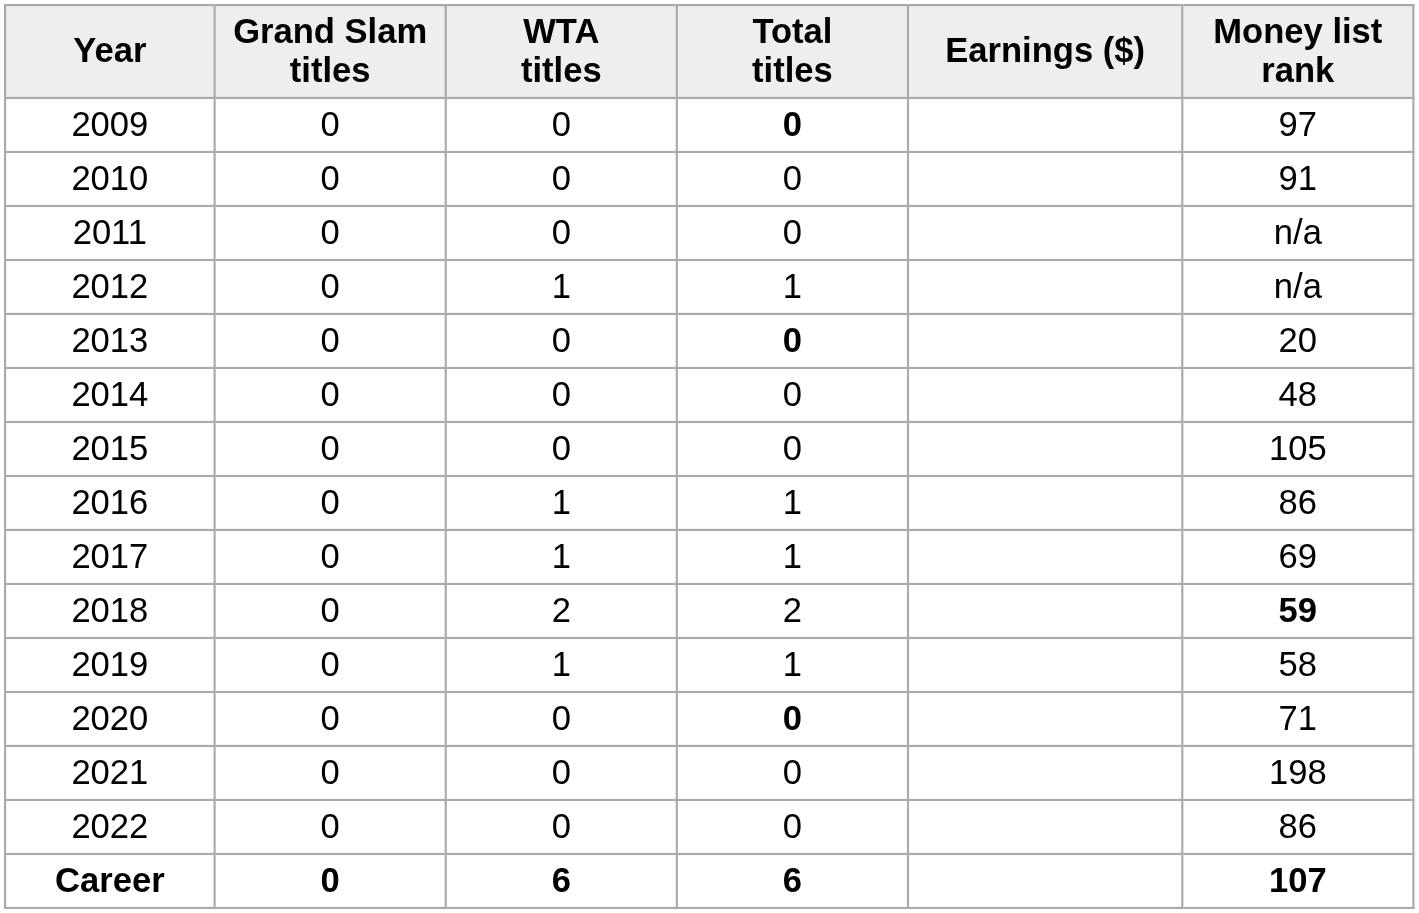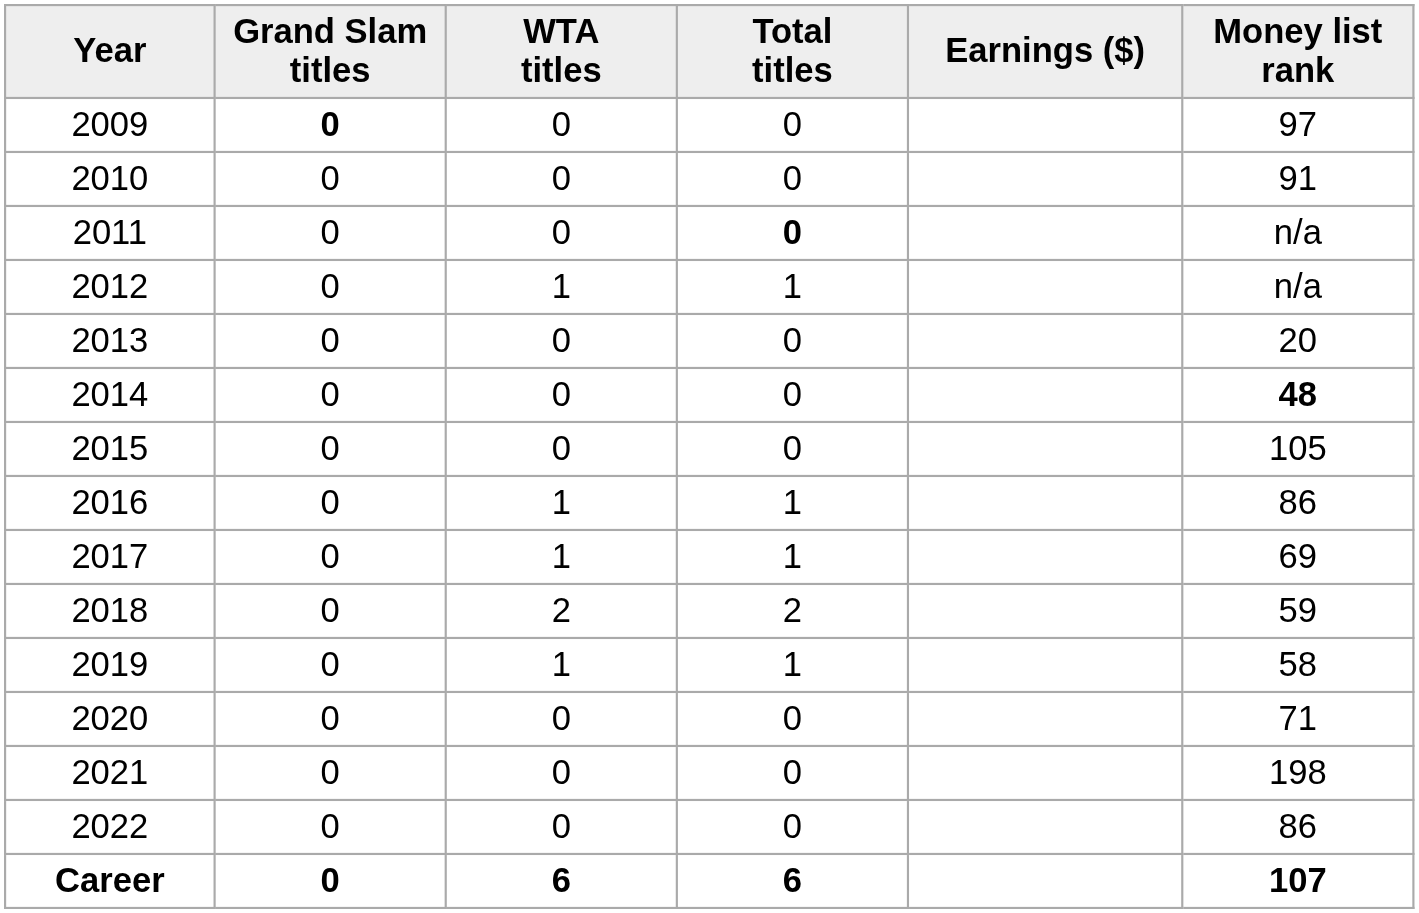(330, 124) normal -> (330, 124) bold
(792, 124) bold -> (792, 124) normal
(792, 232) normal -> (792, 232) bold
(792, 340) bold -> (792, 340) normal
(1298, 394) normal -> (1298, 394) bold
(1298, 610) bold -> (1298, 610) normal
(792, 718) bold -> (792, 718) normal
